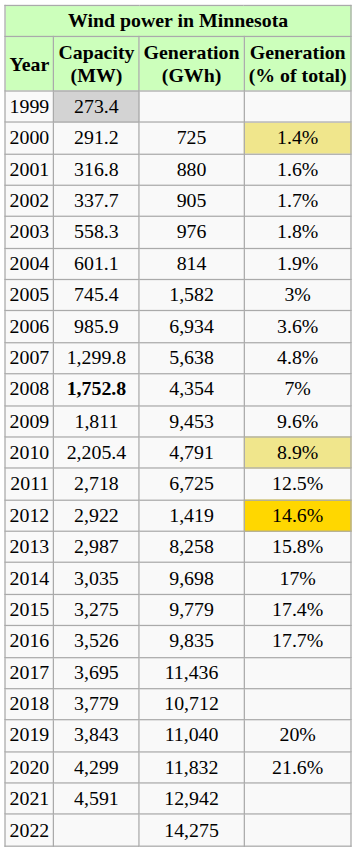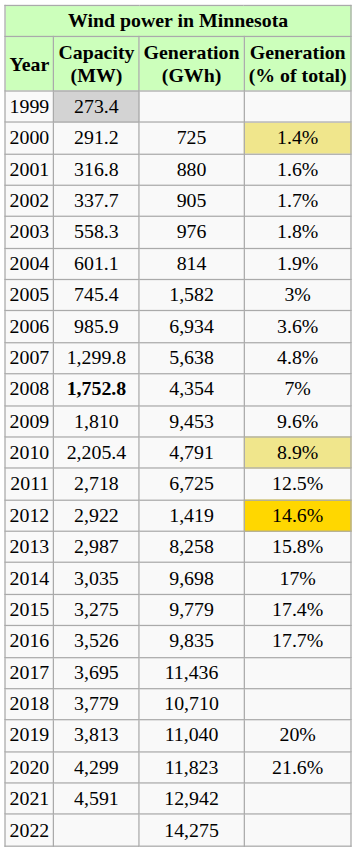(96, 420) 1,811 -> (96, 420) 1,810
(192, 704) 10,712 -> (192, 704) 10,710
(96, 735) 3,843 -> (96, 735) 3,813
(192, 767) 11,832 -> (192, 767) 11,823
